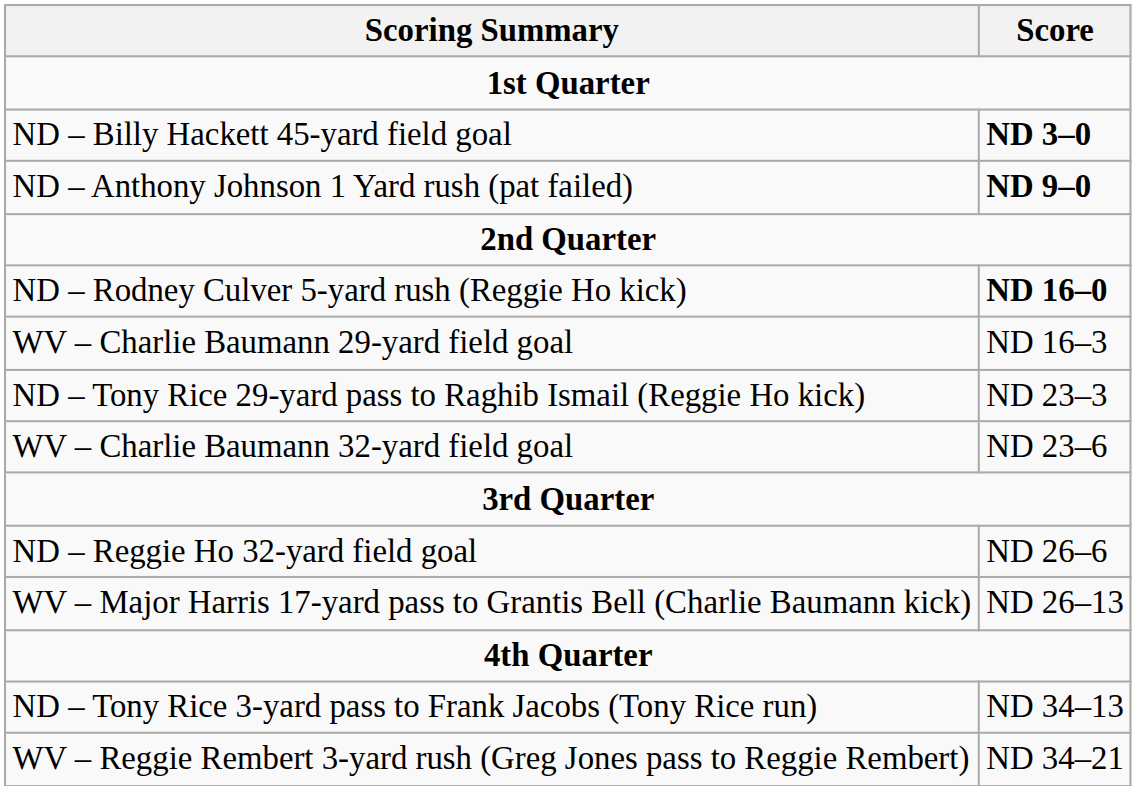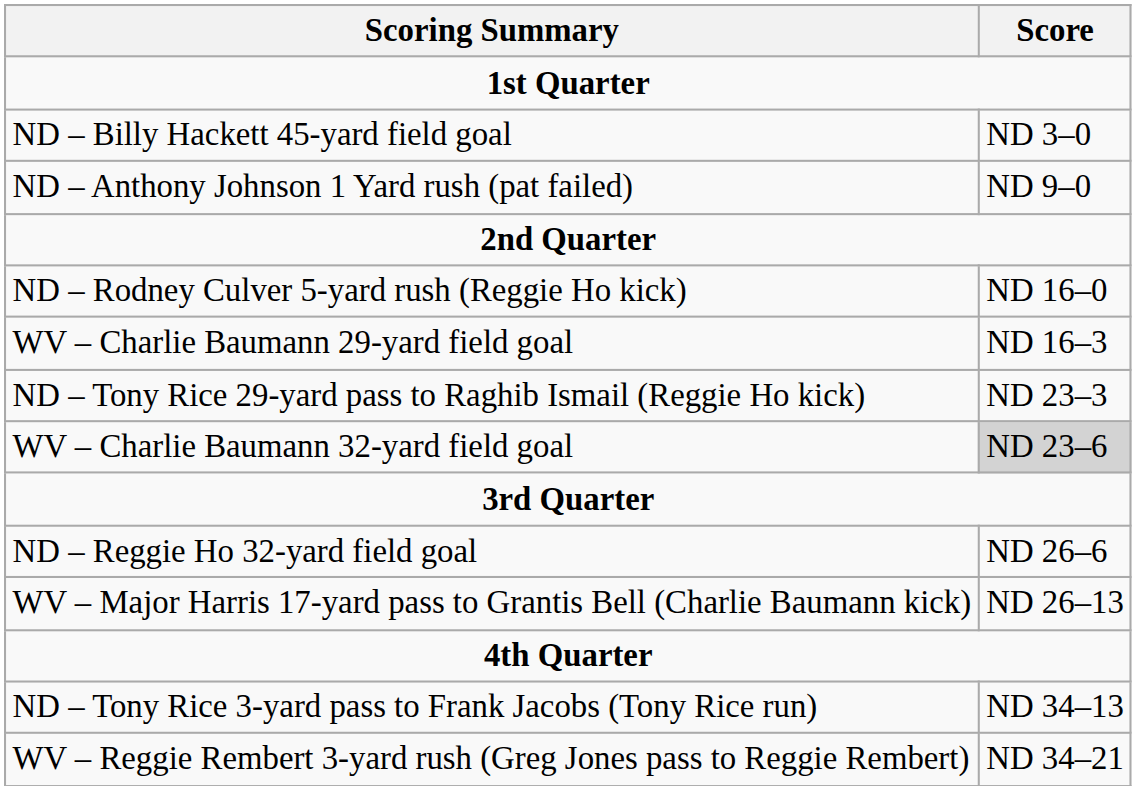(1039, 134) bold -> (1039, 134) normal
(1039, 186) bold -> (1039, 186) normal
(1047, 290) bold -> (1047, 290) normal
(1047, 446) no background -> (1047, 446) lightgrey background
